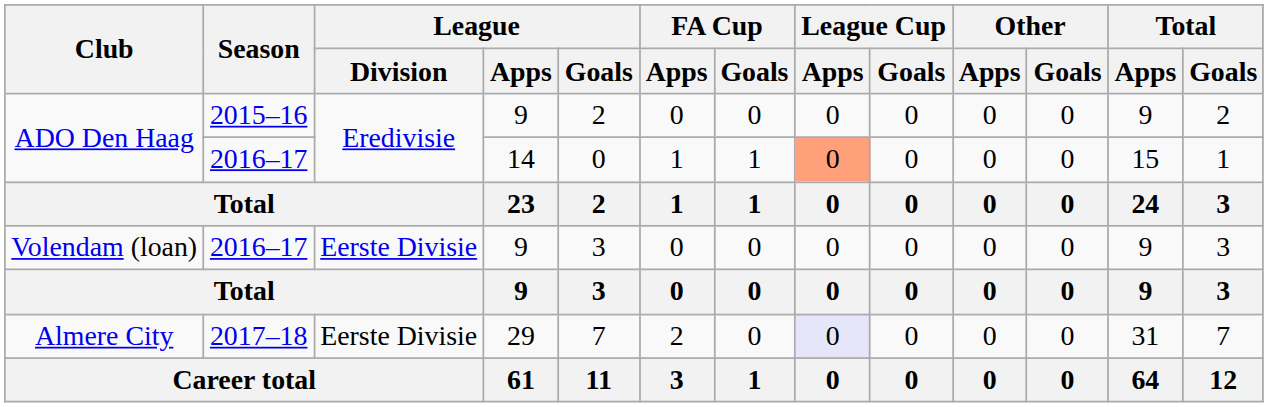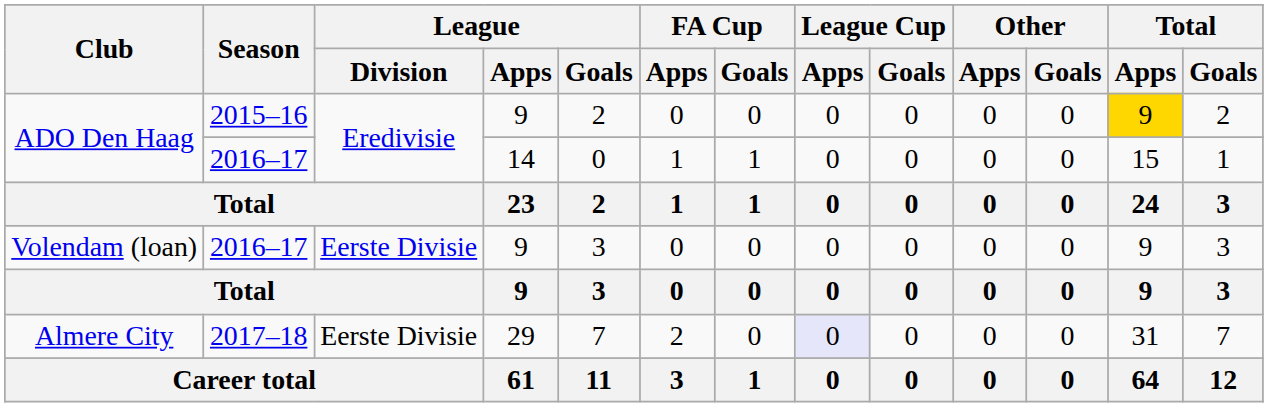(1145, 114) no background -> (1145, 114) gold background
(833, 159) lightsalmon background -> (833, 159) no background
